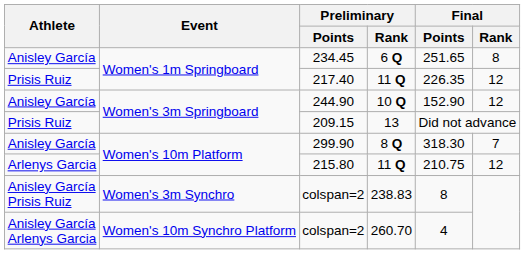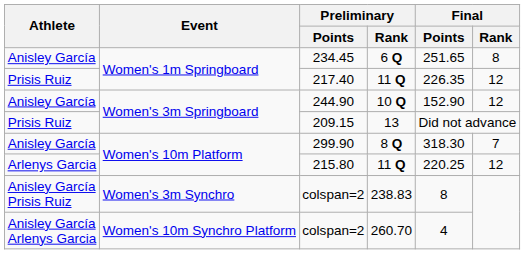(444, 165) 210.75 -> (444, 165) 220.25
